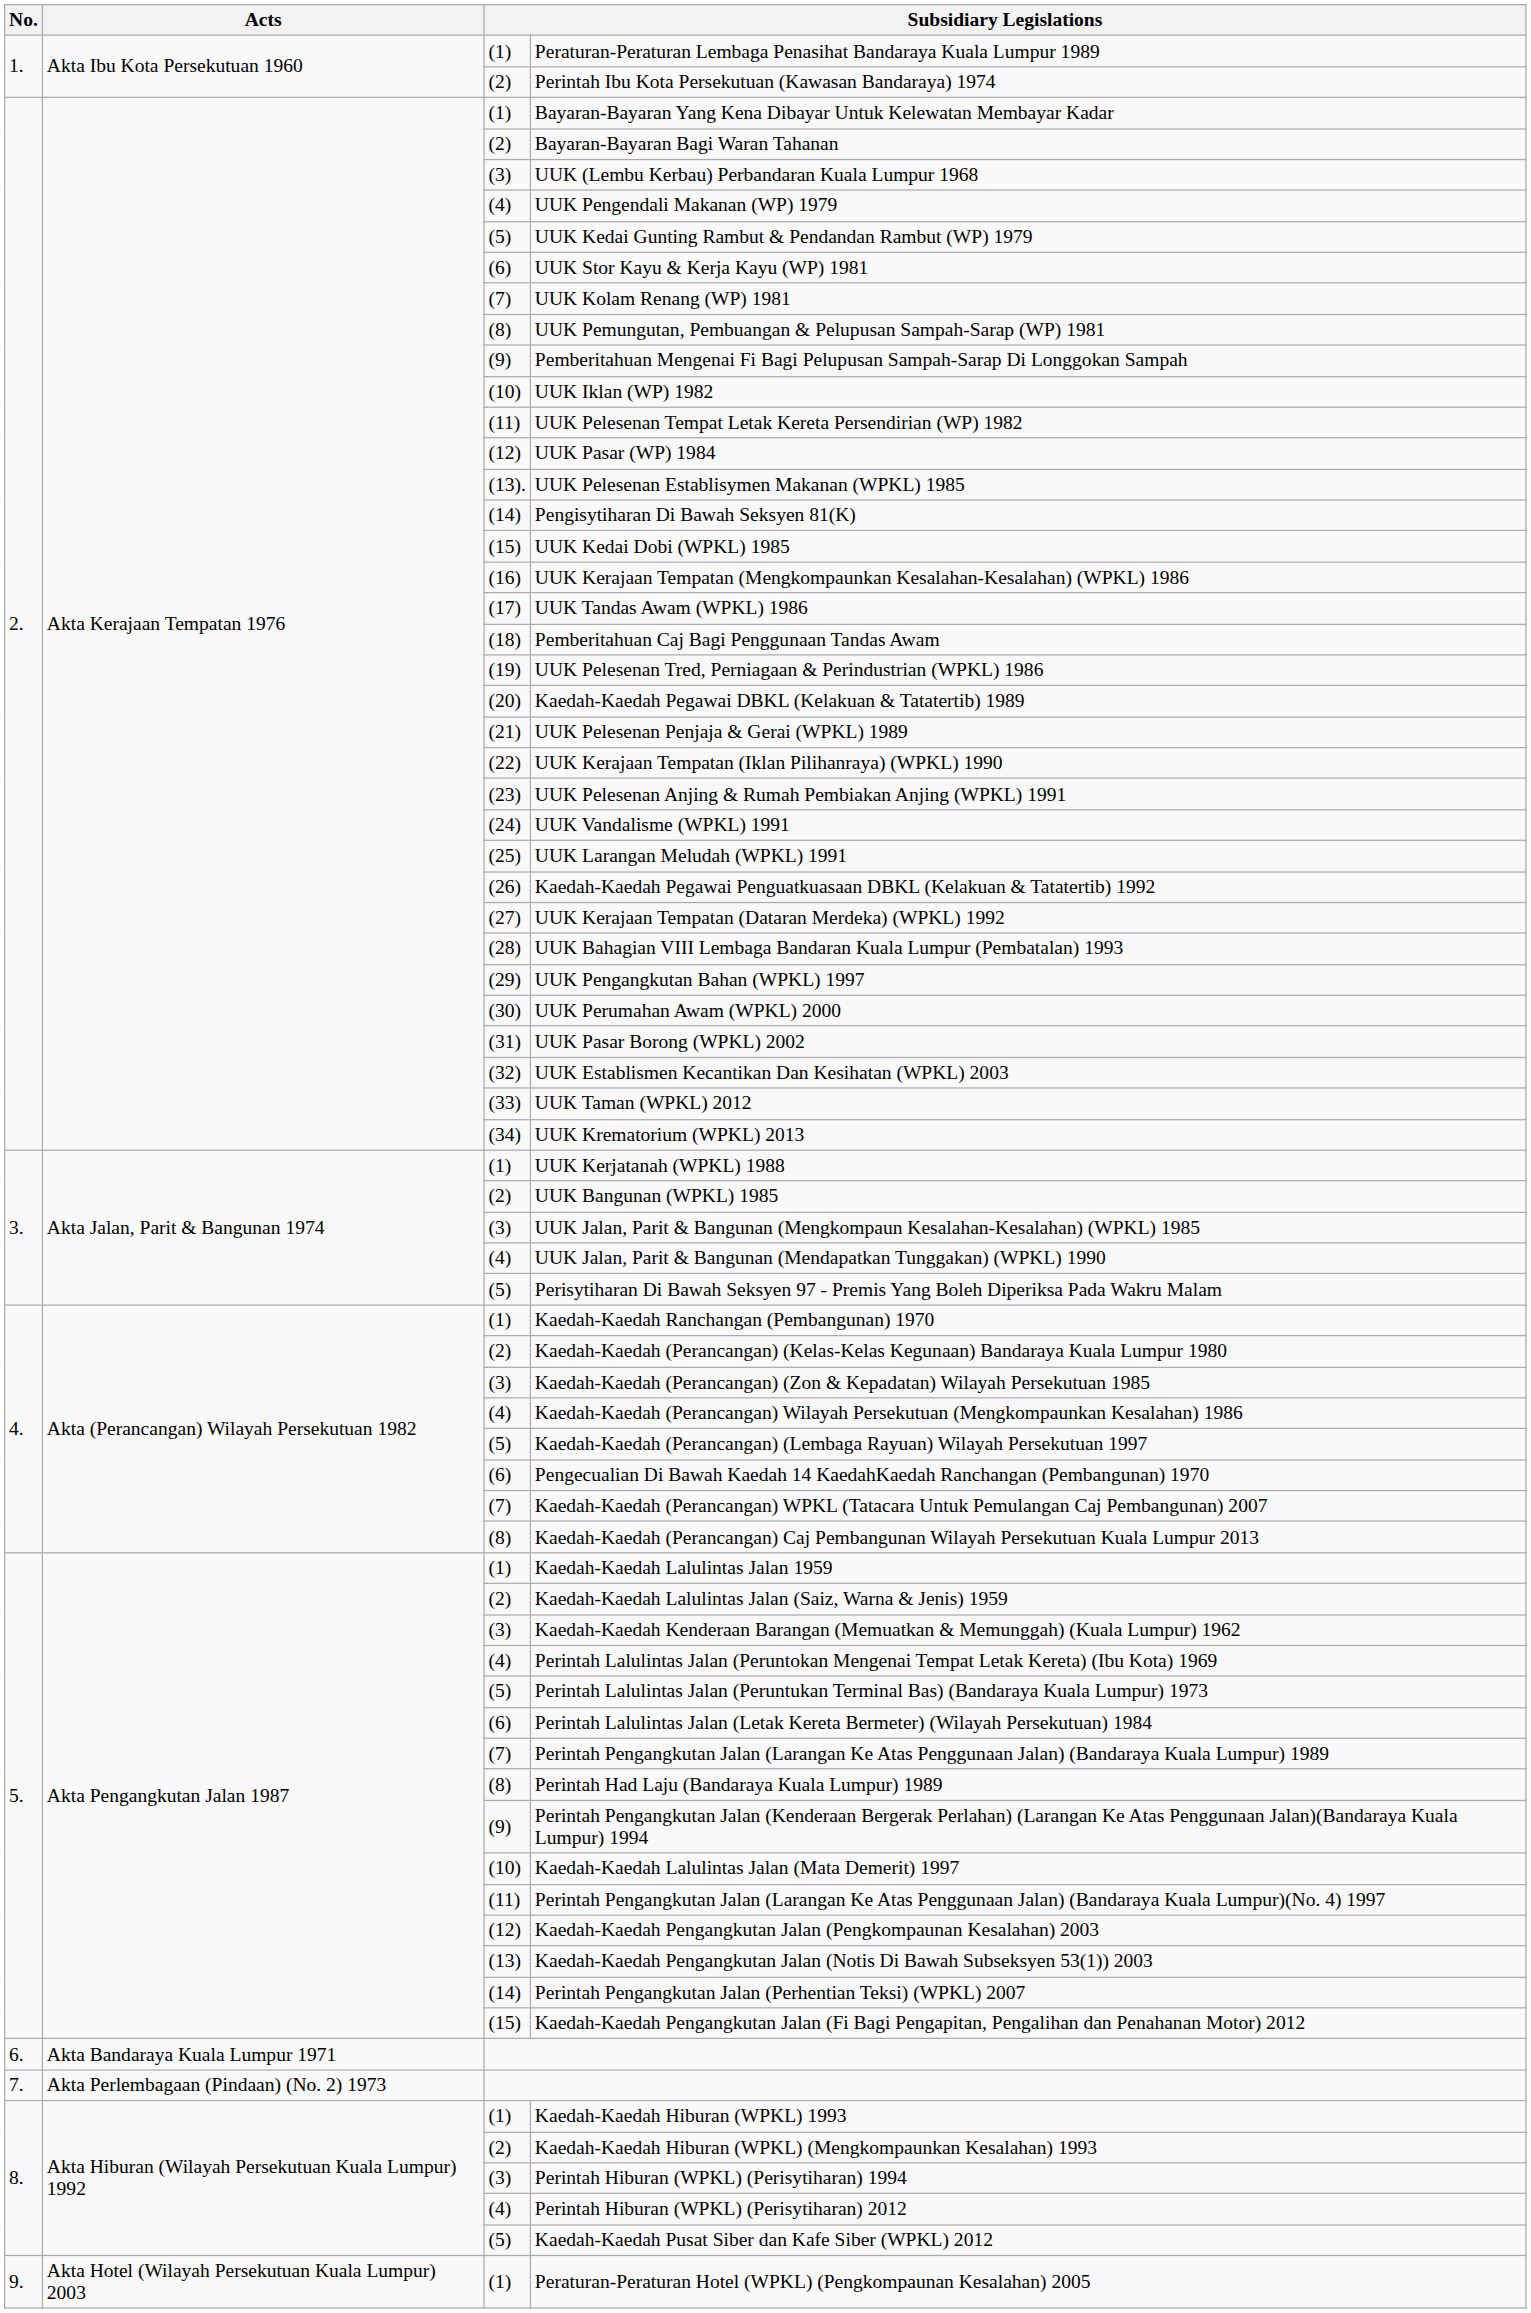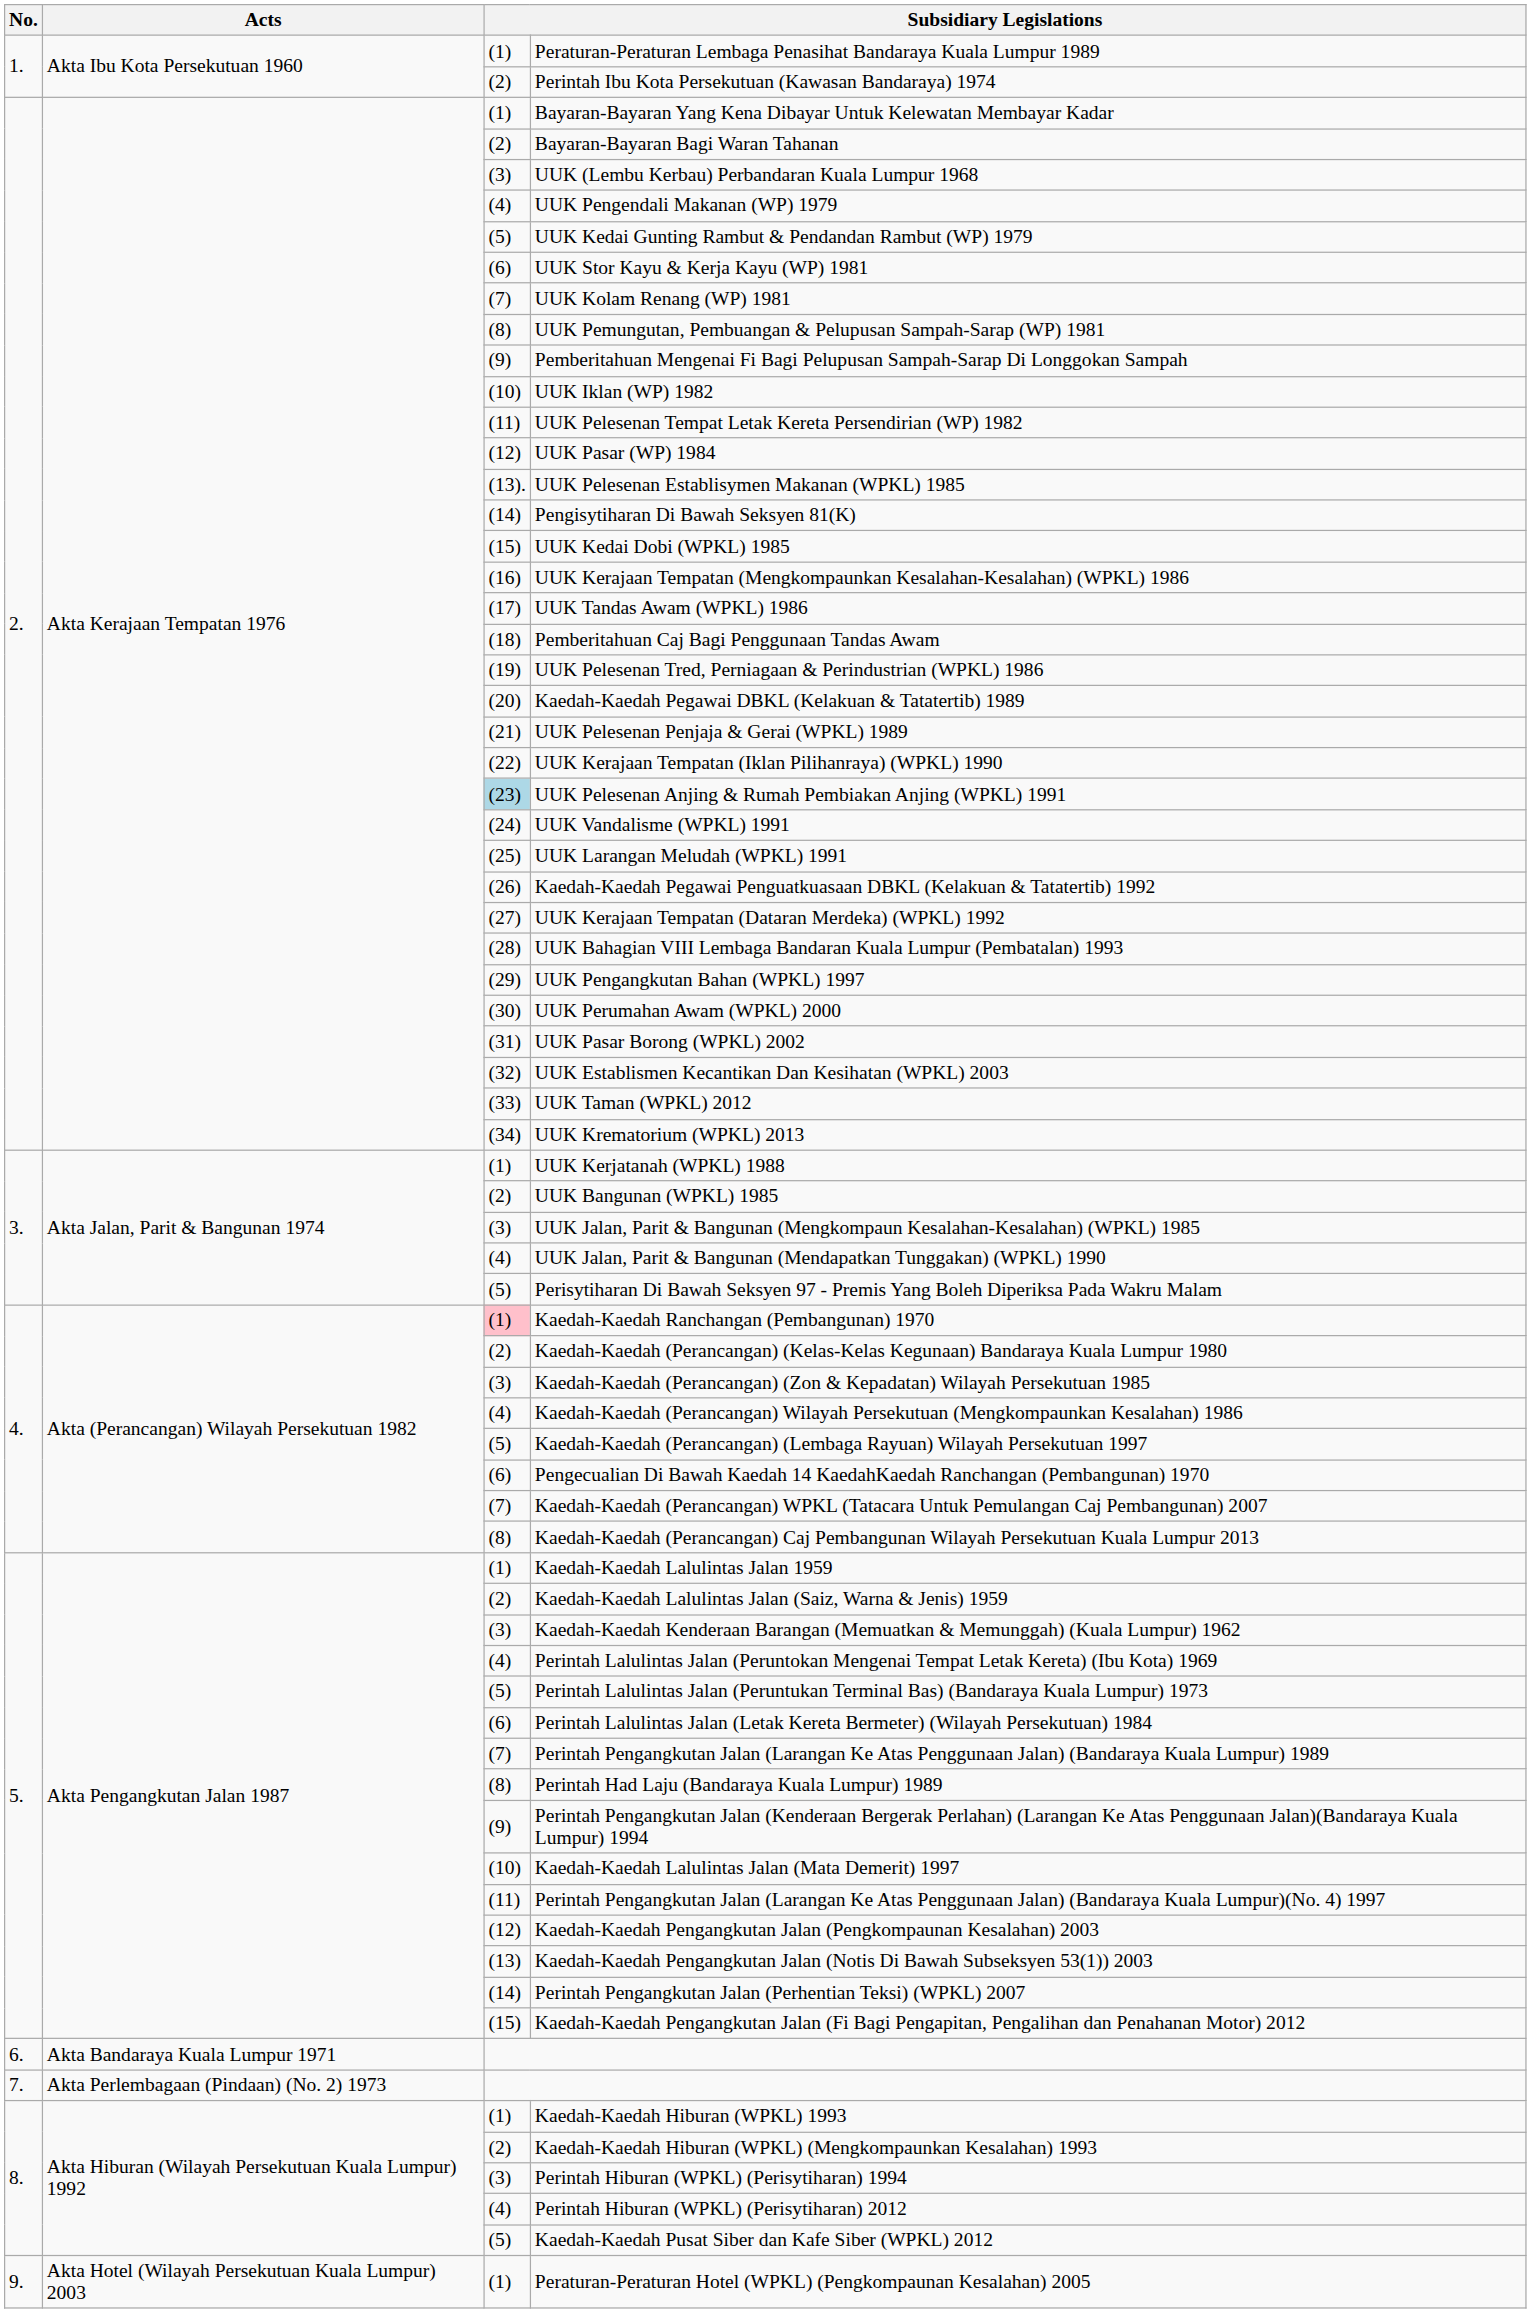(505, 793) no background -> (505, 793) lightblue background
(500, 1320) no background -> (500, 1320) pink background
